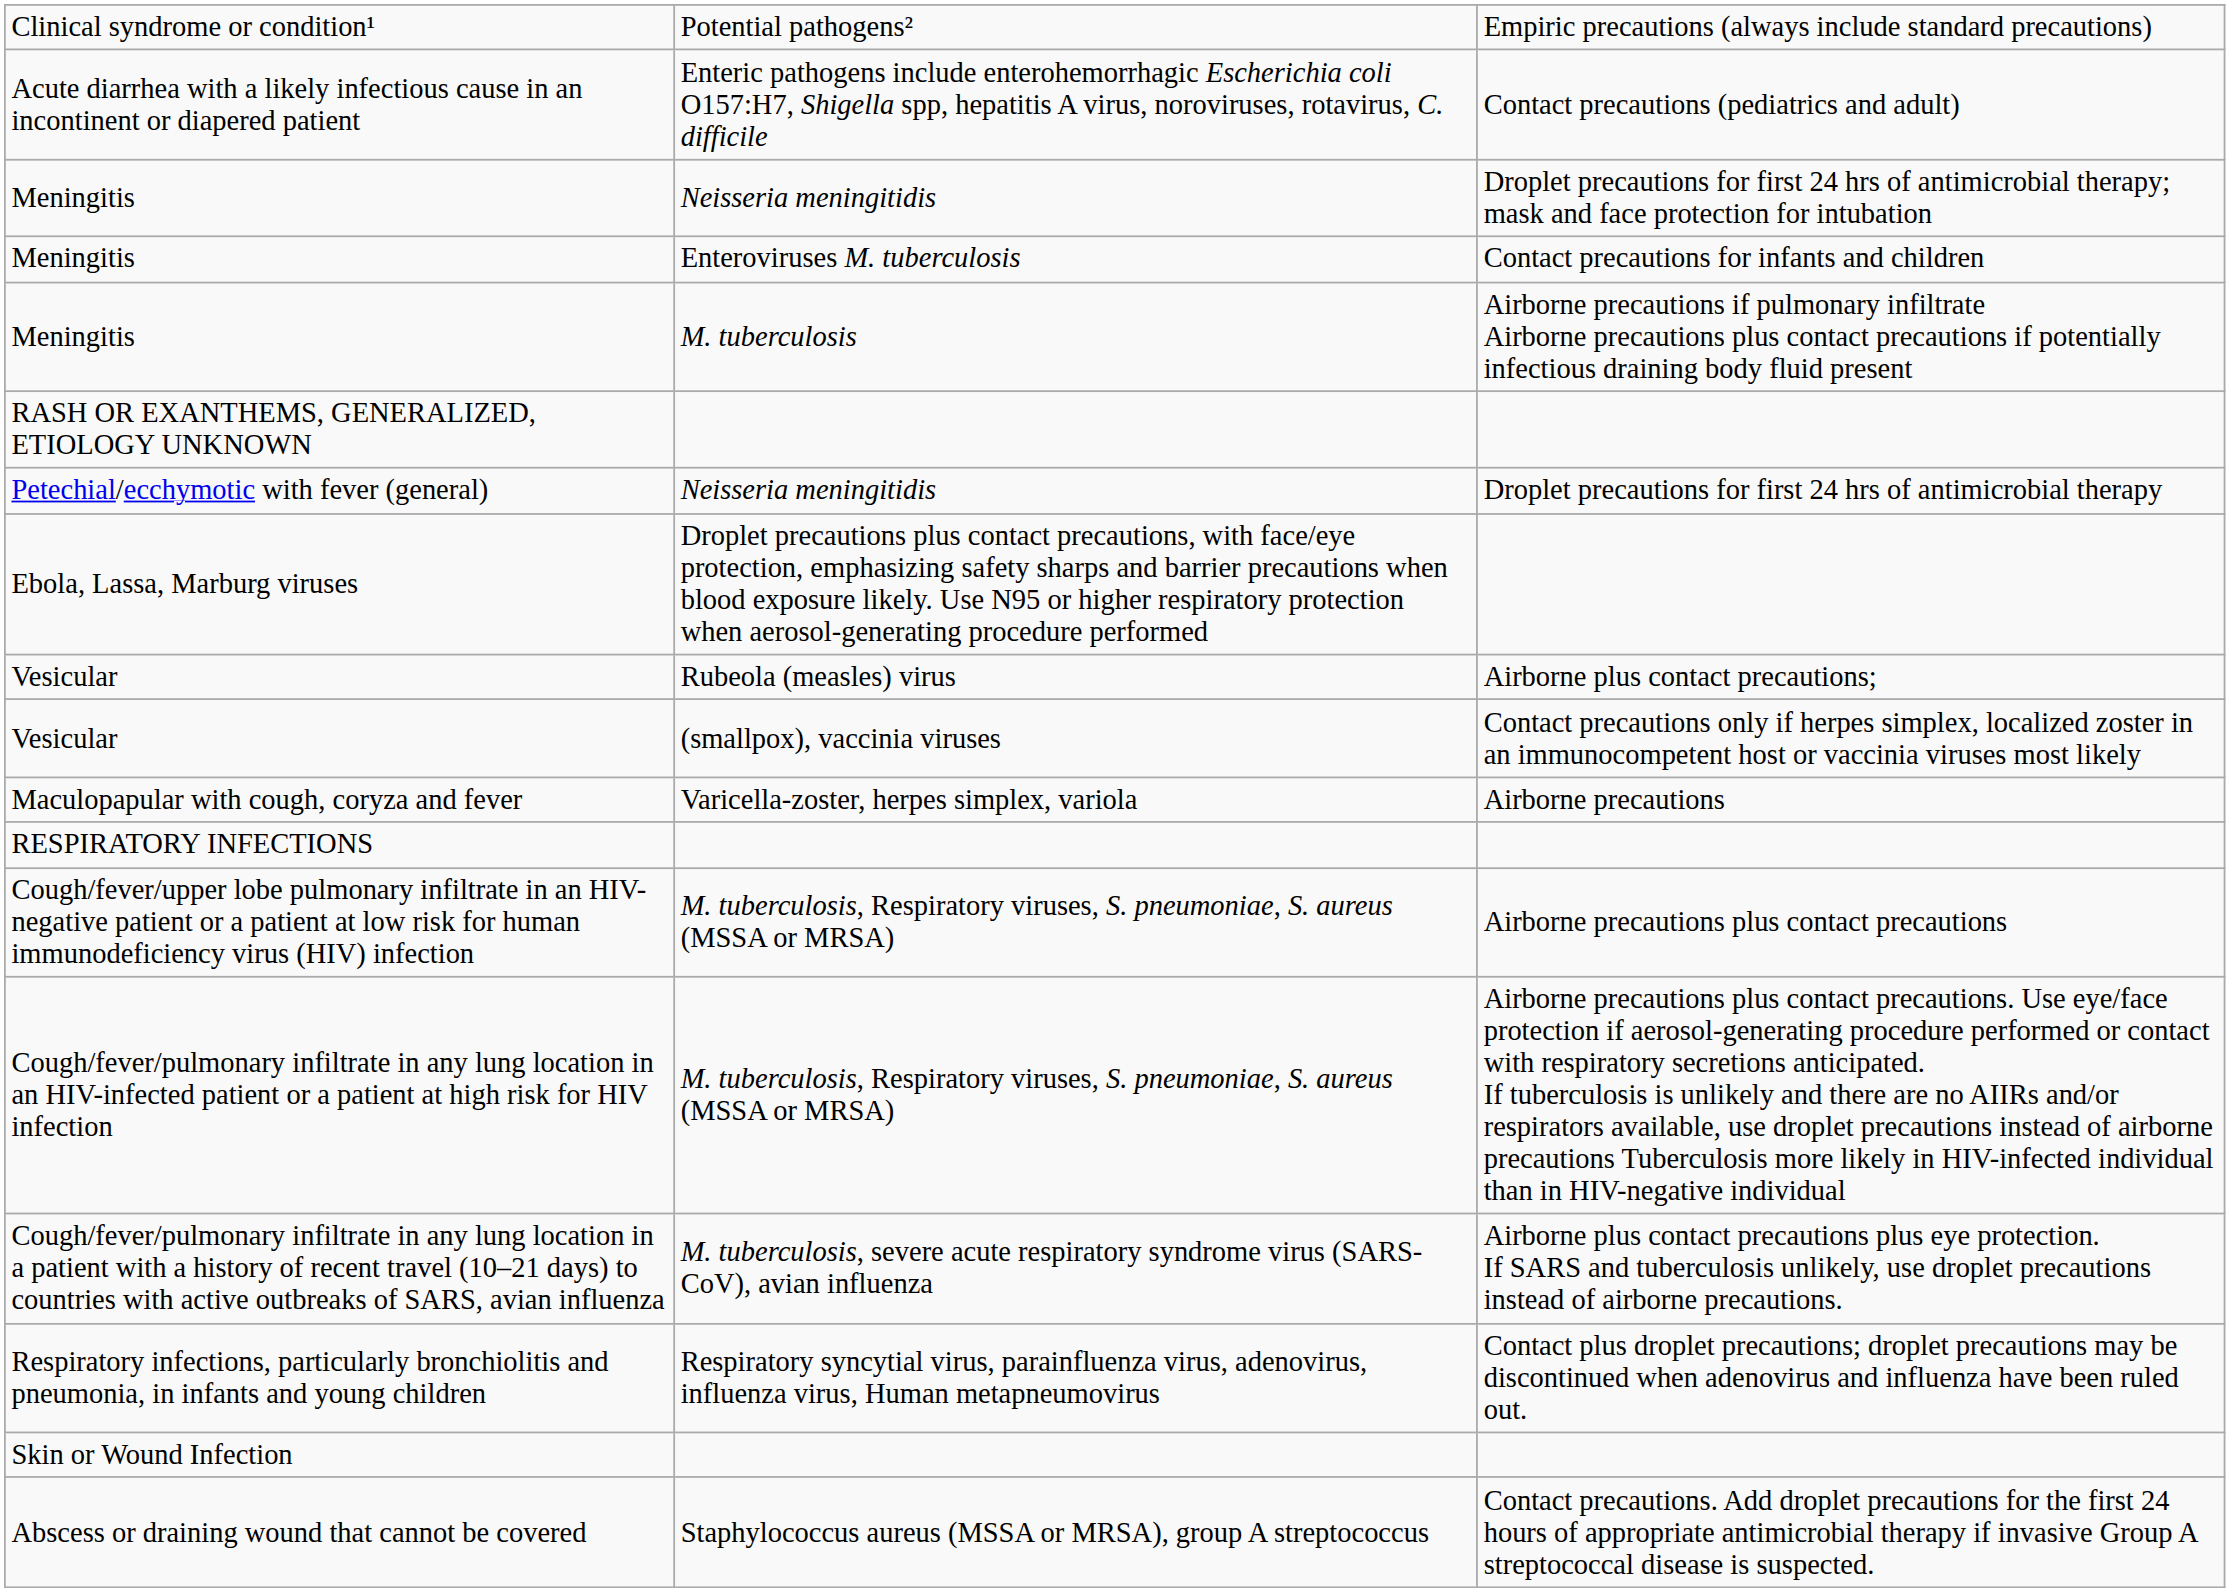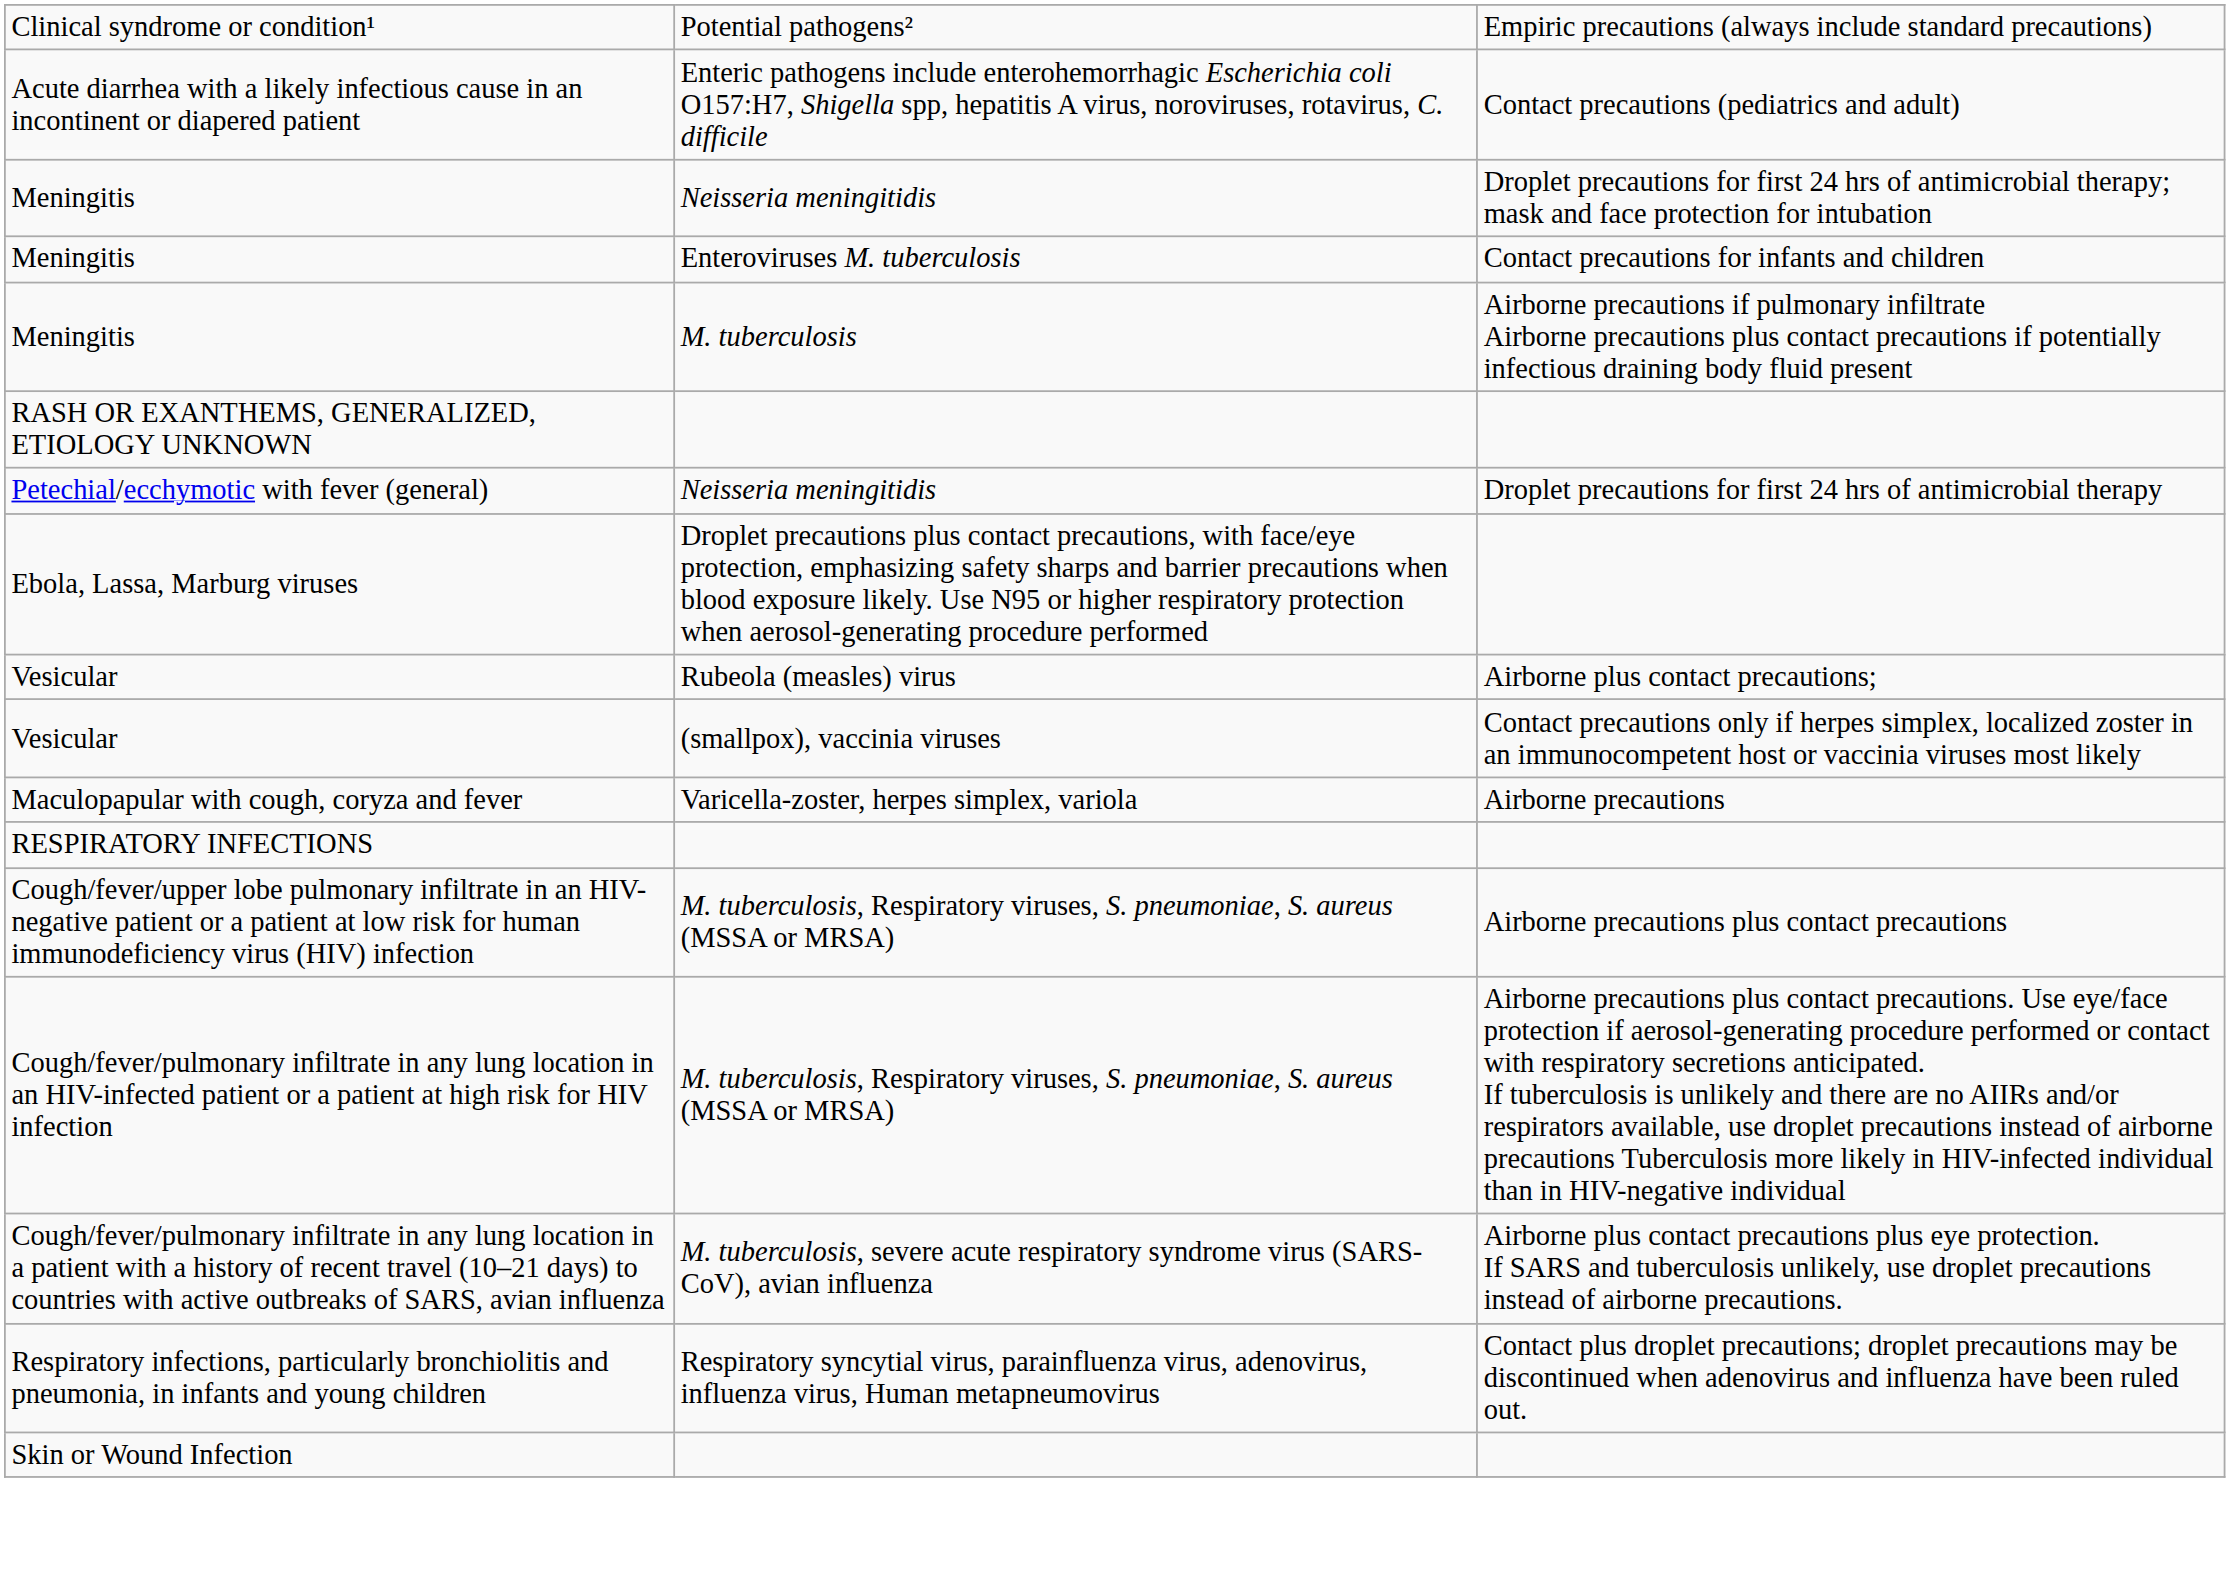- row: (299, 1531)
